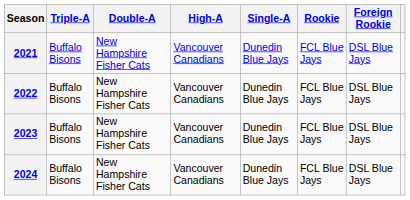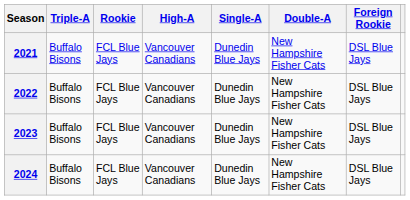columns swapped: (132, 18) <-> (322, 18)
